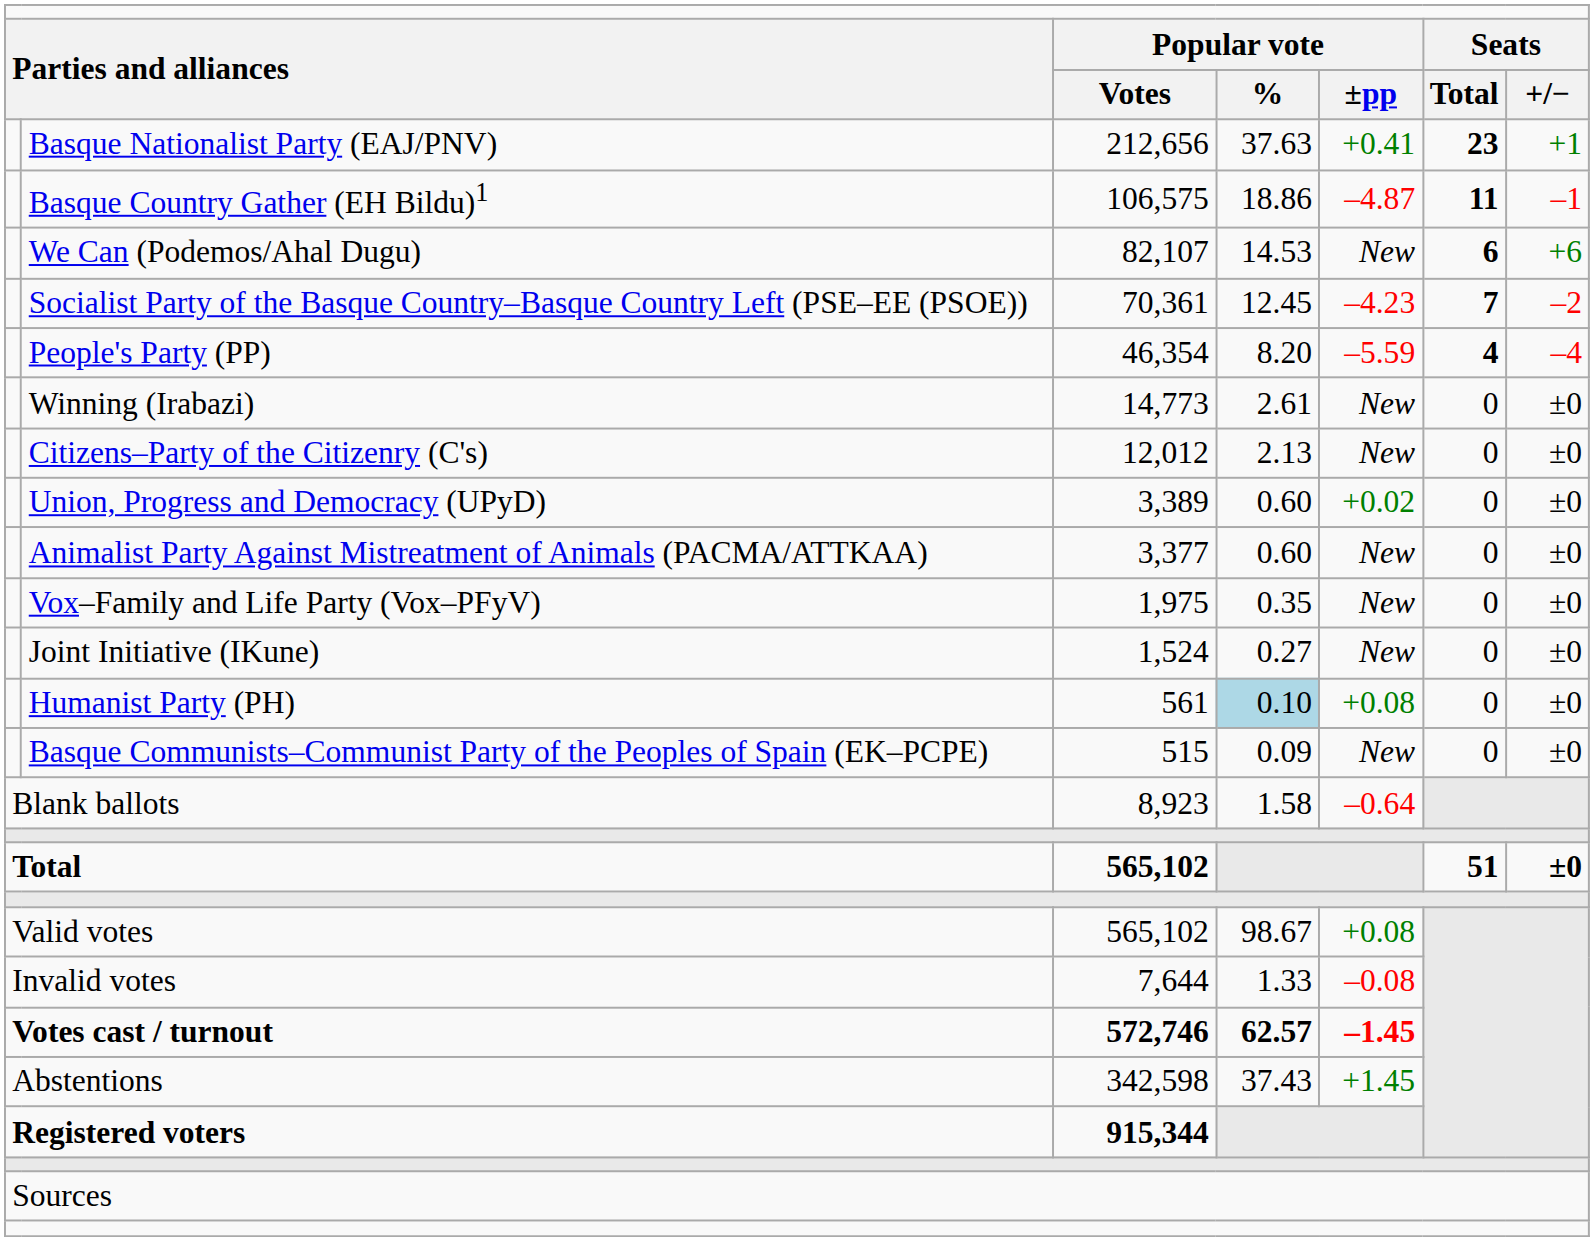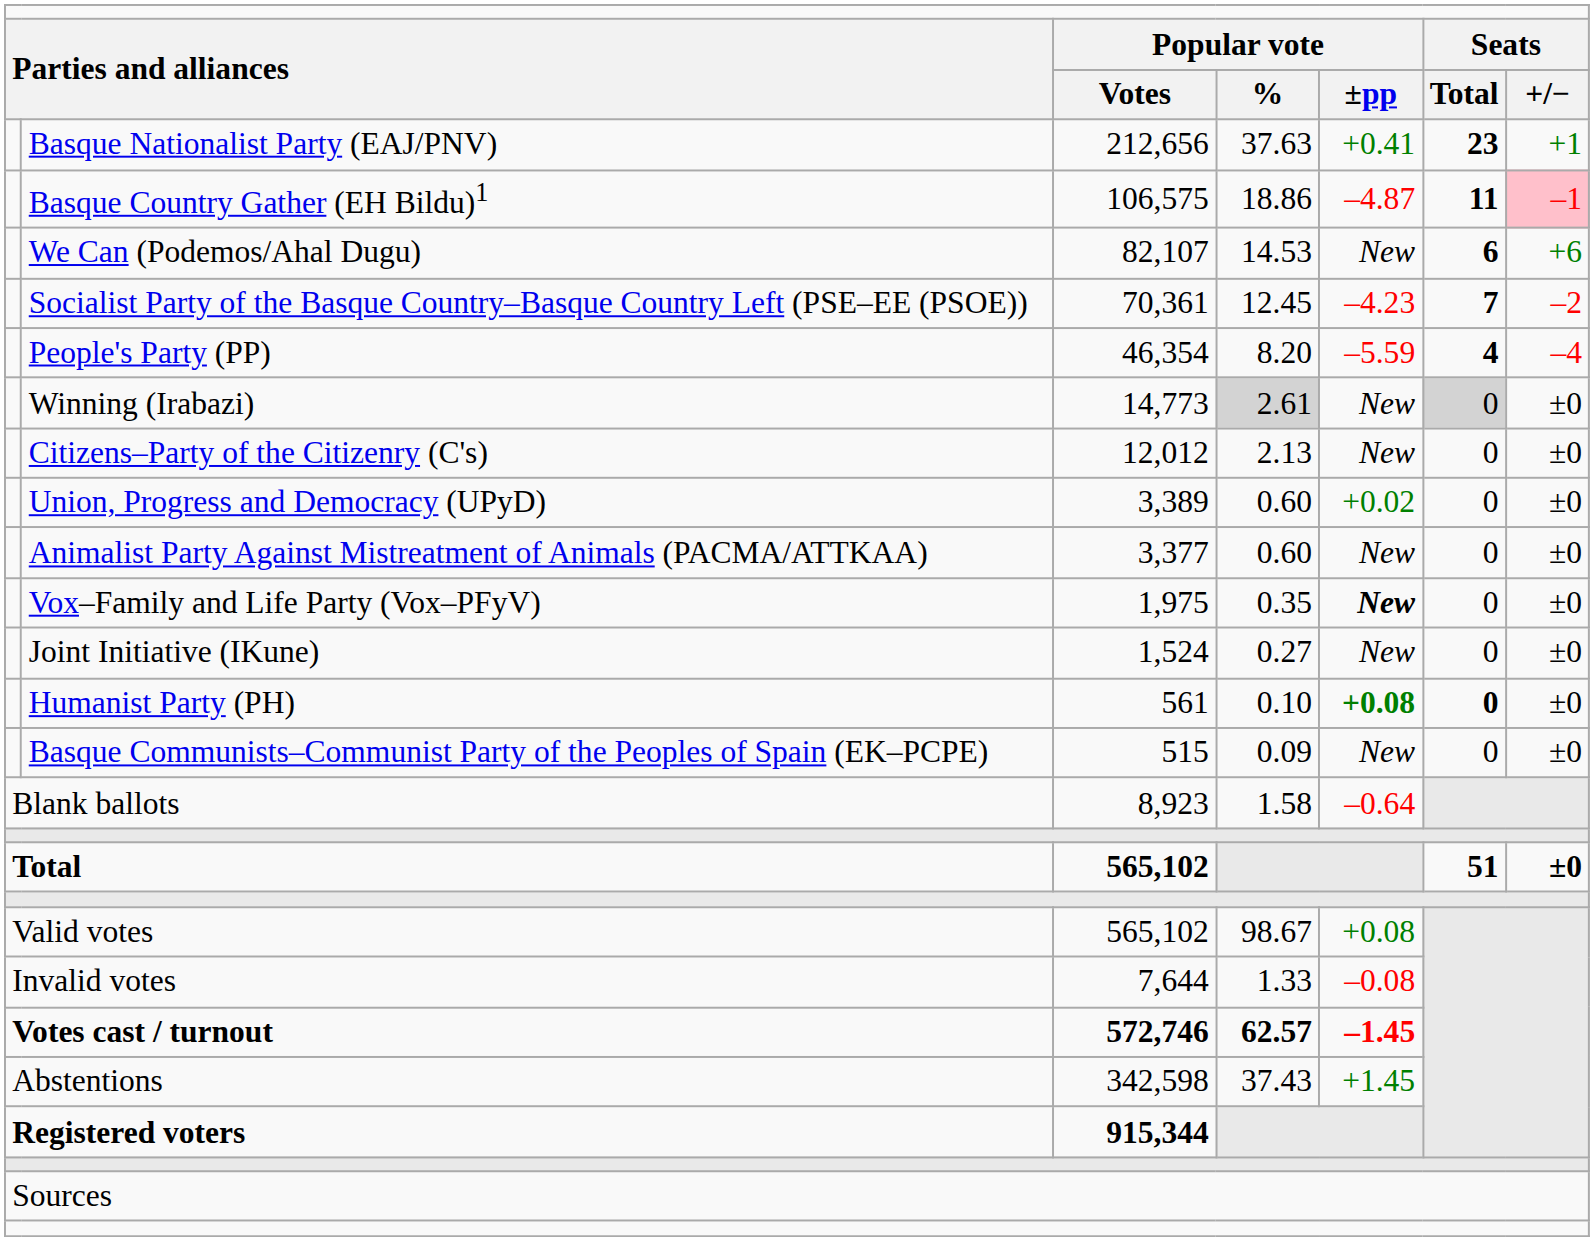(1566, 198) no background -> (1566, 198) pink background
(1284, 402) no background -> (1284, 402) lightgrey background
(1491, 402) no background -> (1491, 402) lightgrey background
(1387, 602) normal -> (1386, 602) bold
(1284, 702) lightblue background -> (1284, 702) no background
(1379, 702) normal -> (1379, 702) bold
(1491, 702) normal -> (1491, 702) bold
